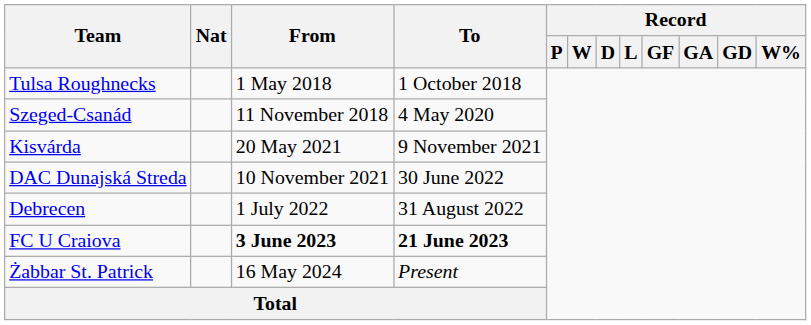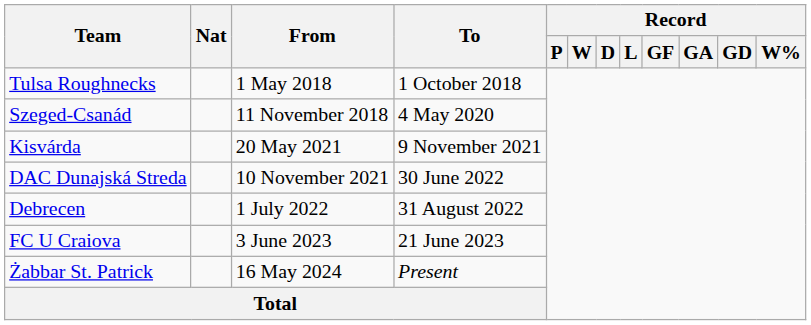(286, 240) bold -> (284, 240) normal
(453, 240) bold -> (451, 240) normal
